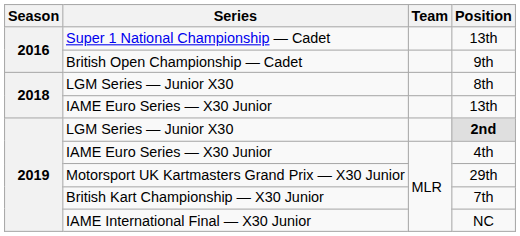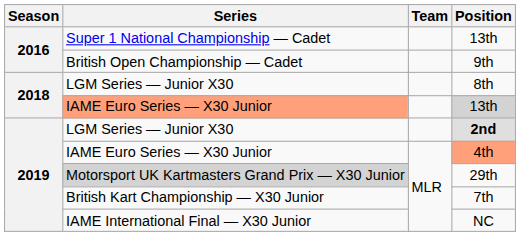(169, 106) no background -> (169, 106) lightsalmon background
(483, 106) no background -> (483, 106) lightgrey background
(483, 152) no background -> (483, 152) lightsalmon background
(235, 175) no background -> (235, 175) lightgrey background
